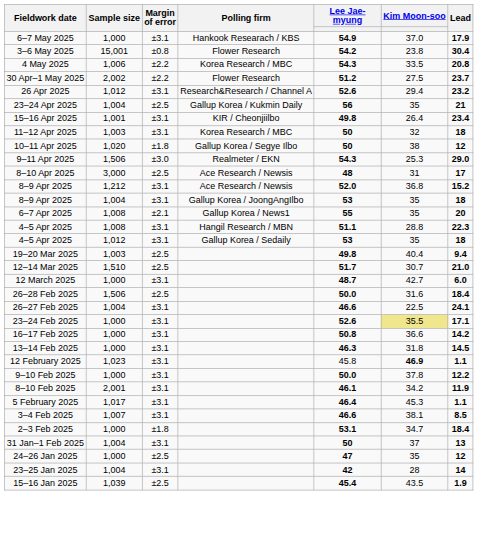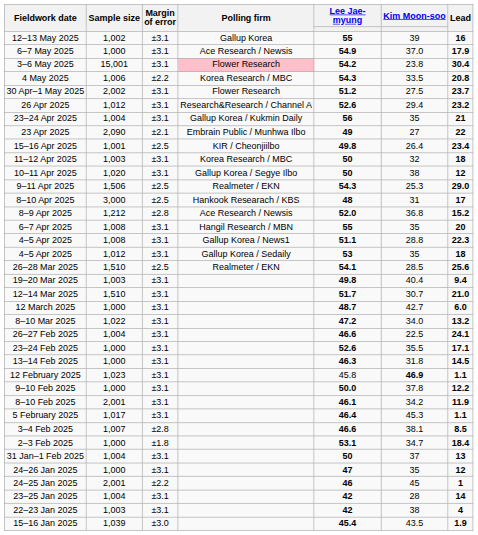+ row: (45, 37)
(246, 37) Hankook Researach / KBS -> (246, 51) Ace Research / Newsis
(160, 51) ±0.8 -> (160, 64) ±3.1
(246, 51) no background -> (246, 64) pink background
(160, 78) ±2.2 -> (160, 91) ±3.1
(160, 105) ±2.5 -> (160, 118) ±3.1
+ row: (45, 132)
(160, 118) ±3.1 -> (160, 145) ±2.5
(160, 145) ±1.8 -> (160, 172) ±3.1
(160, 159) ±3.0 -> (160, 186) ±2.5
(246, 172) Ace Research / Newsis -> (246, 199) Hankook Researach / KBS
(160, 186) ±3.1 -> (160, 213) ±2.8
- row: (45, 199)
(160, 213) ±2.1 -> (160, 226) ±3.1
(246, 213) Gallup Korea / News1 -> (246, 226) Hangil Research / MBN
(246, 226) Hangil Research / MBN -> (246, 240) Gallup Korea / News1
+ row: (45, 267)
(160, 253) ±2.5 -> (160, 280) ±3.1
(160, 267) ±2.5 -> (160, 294) ±3.1
+ row: (45, 321)
- row: (45, 294)
(415, 321) khaki background -> (415, 348) no background
- row: (45, 334)
(160, 415) ±3.1 -> (160, 428) ±2.8
(160, 455) ±2.5 -> (160, 469) ±3.1
+ row: (45, 482)
+ row: (45, 509)
(160, 482) ±2.5 -> (160, 523) ±3.0
